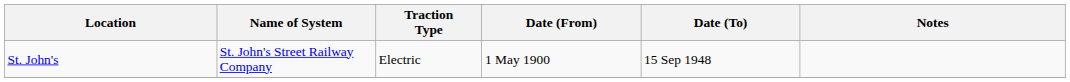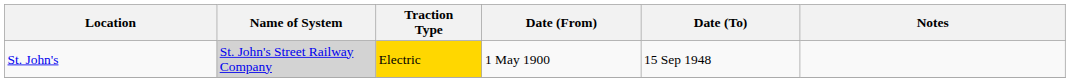(287, 59) no background -> (287, 59) lightgrey background
(400, 59) no background -> (400, 59) gold background
